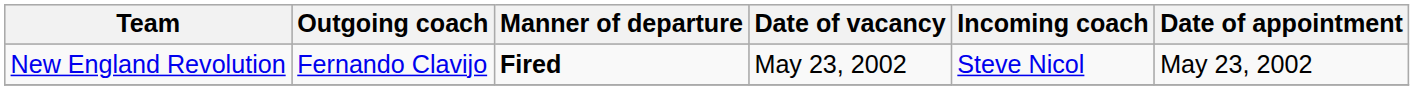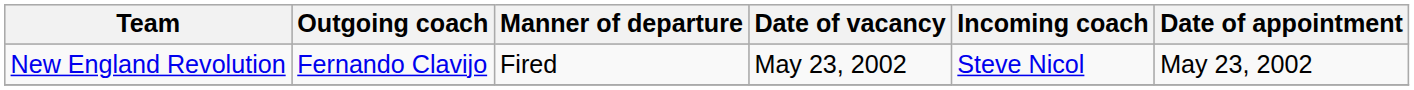(531, 64) bold -> (529, 64) normal
